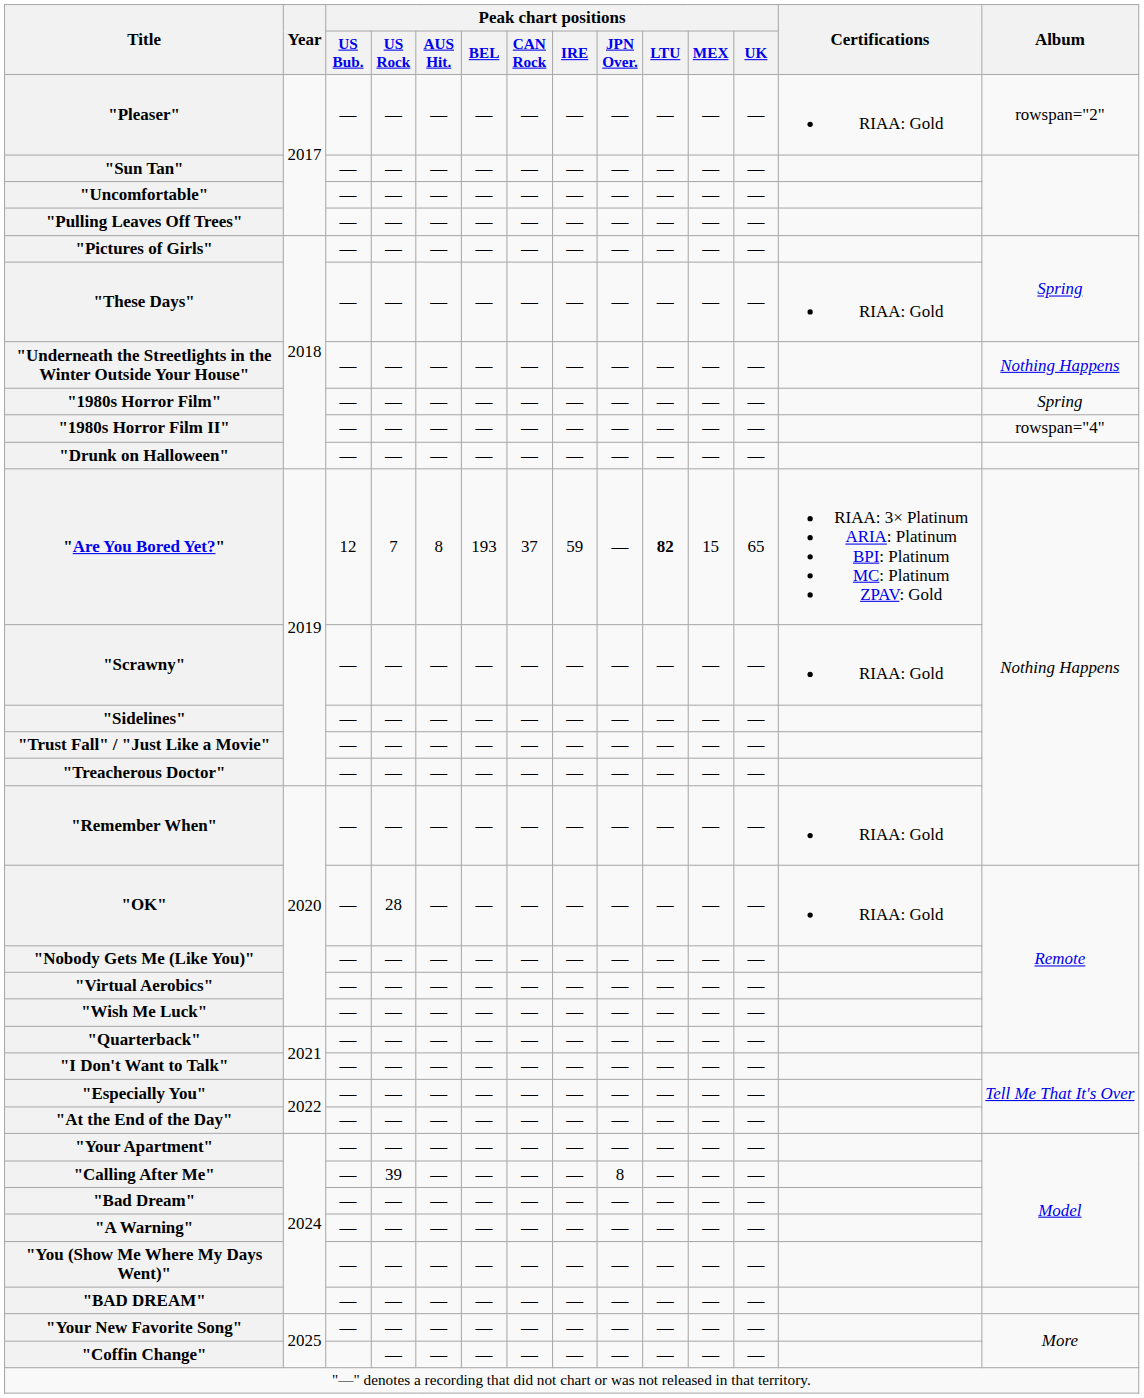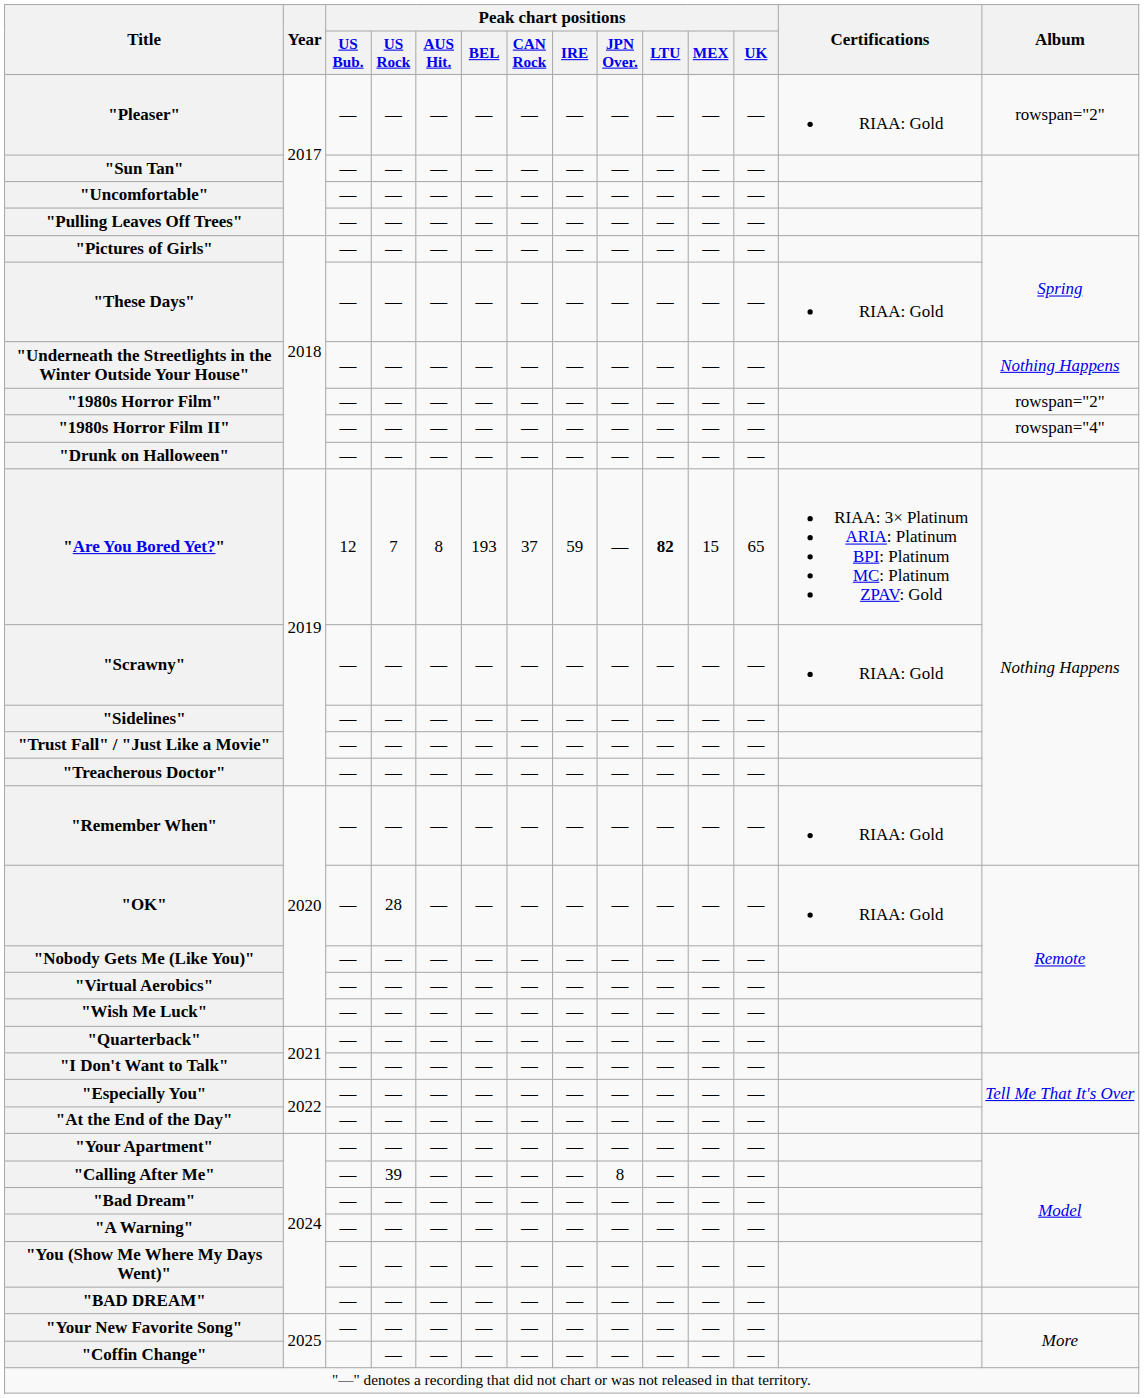(1060, 401) Spring -> (1060, 401) rowspan="2"
